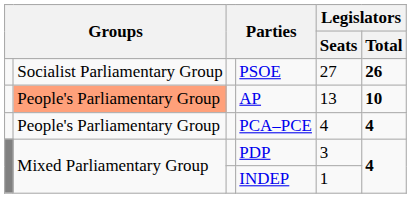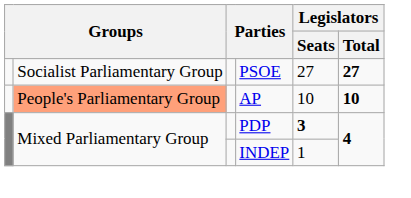(374, 71) 26 -> (351, 71) 27
(328, 98) 13 -> (306, 98) 10
- row: (276, 125)
(324, 152) normal -> (301, 125) bold
